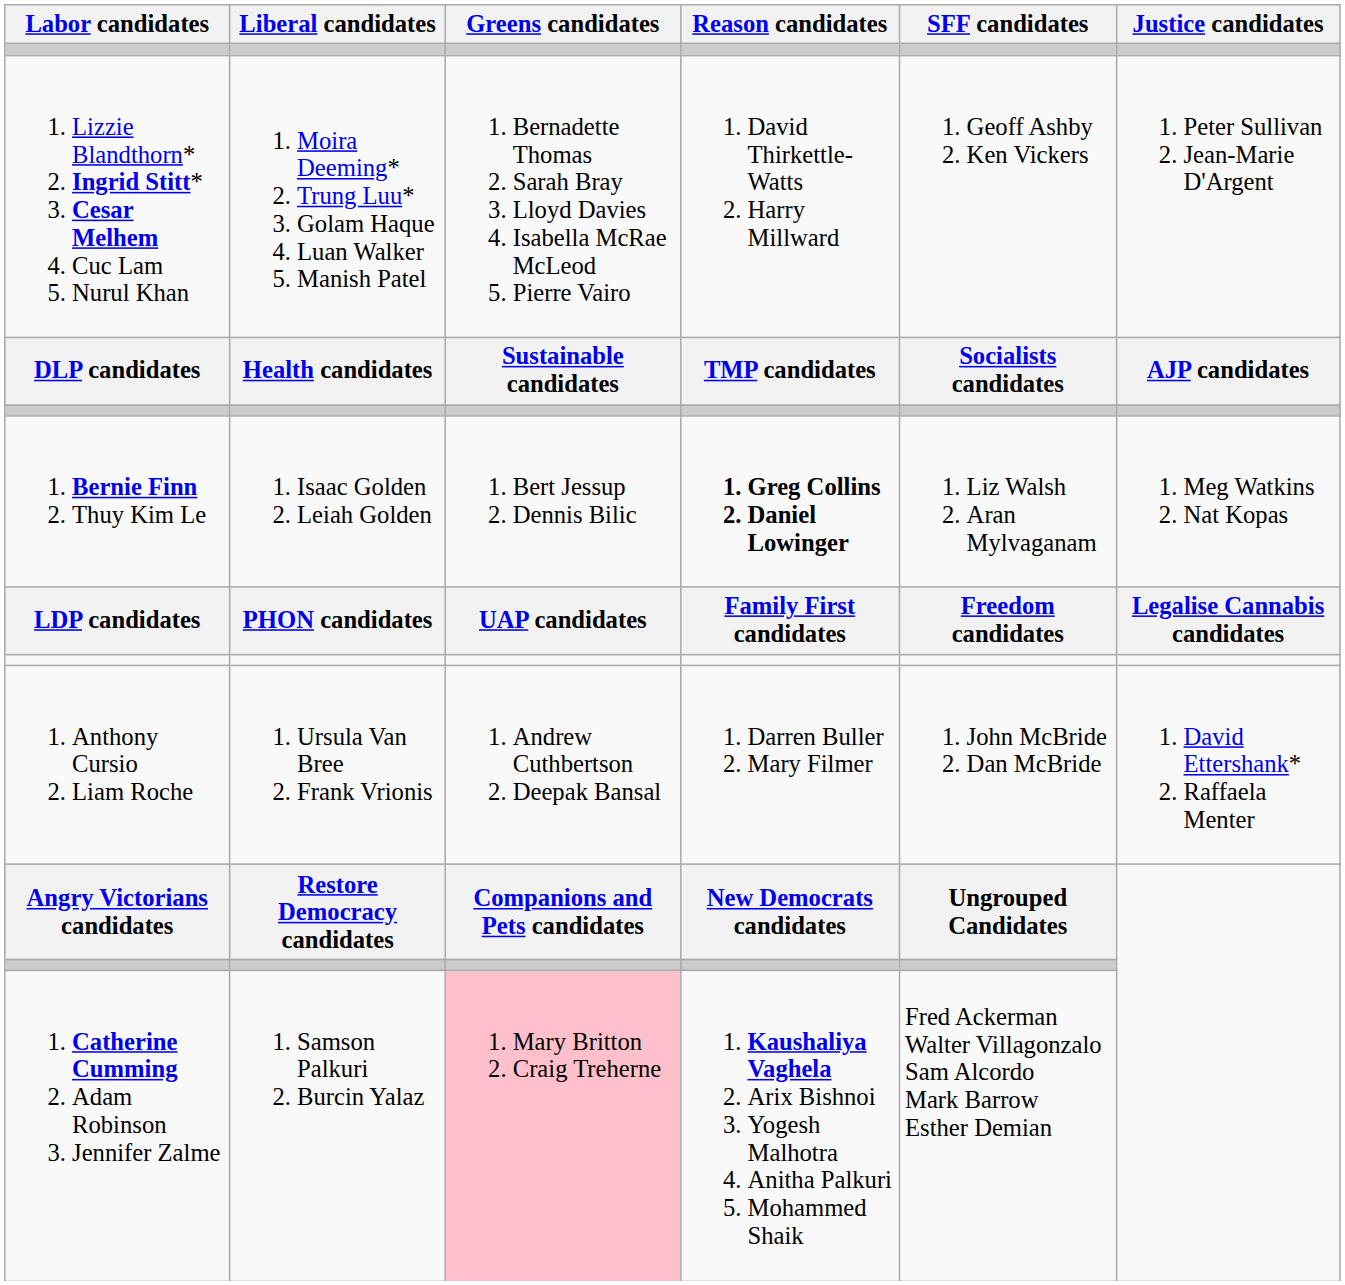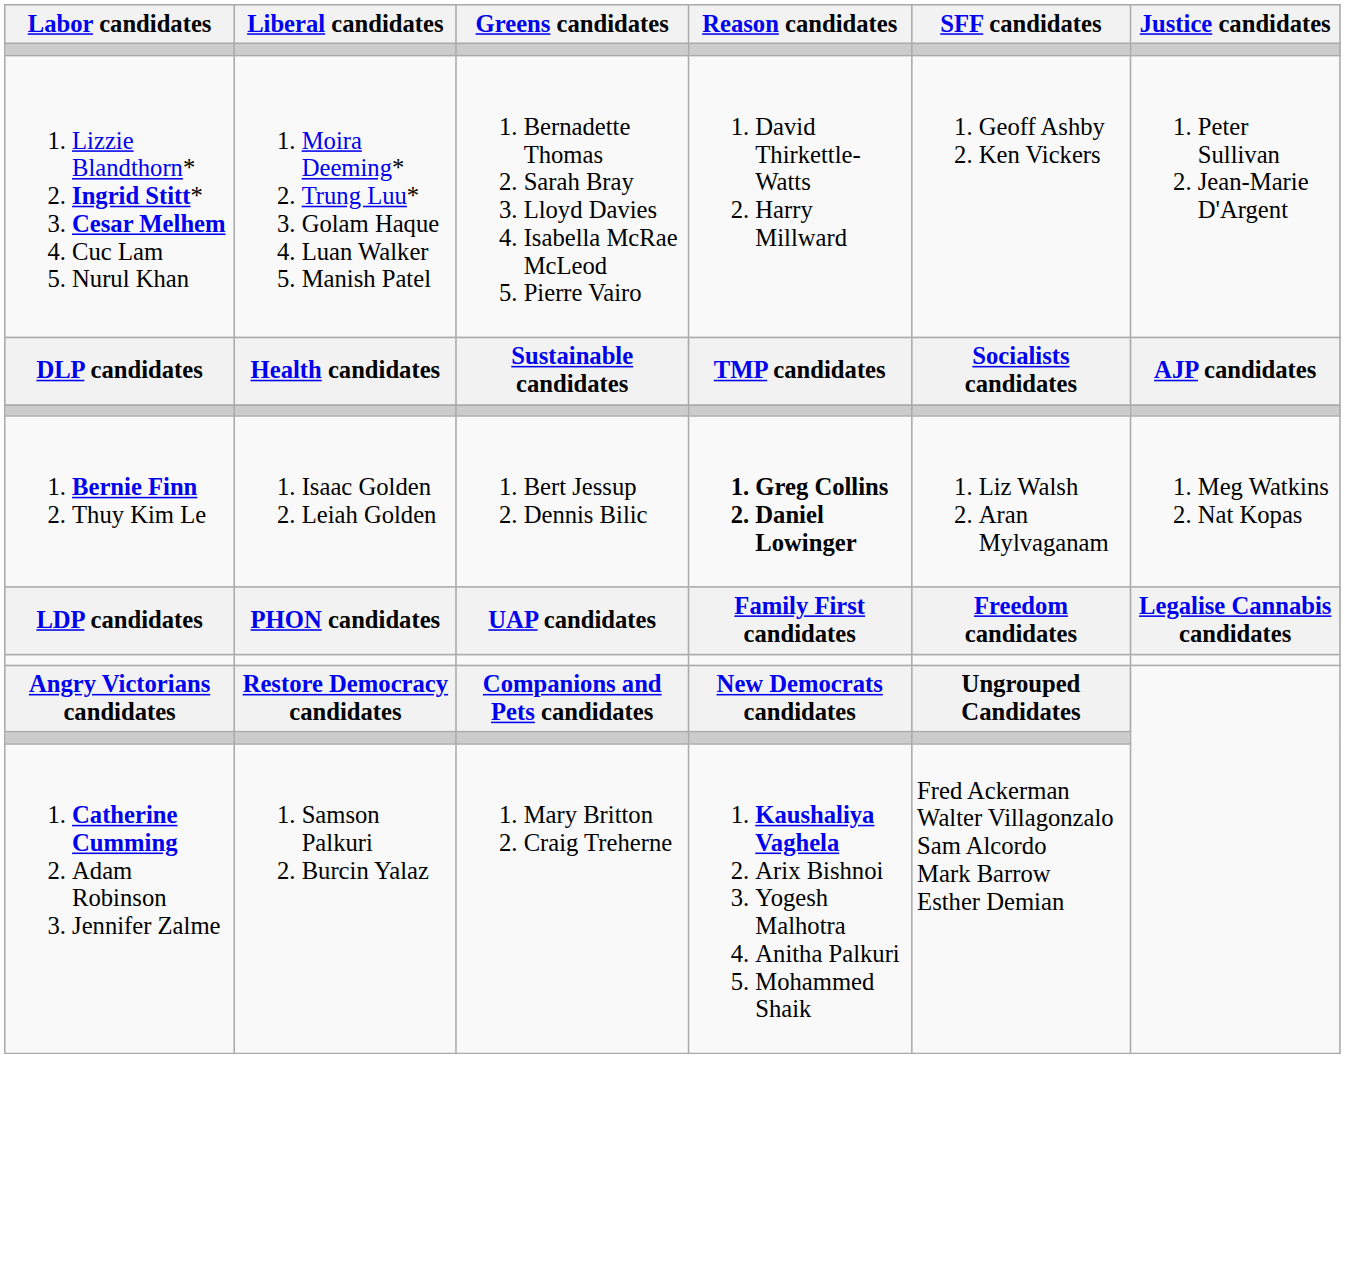- row: (117, 765)
(563, 1056) pink background -> (572, 829) no background
